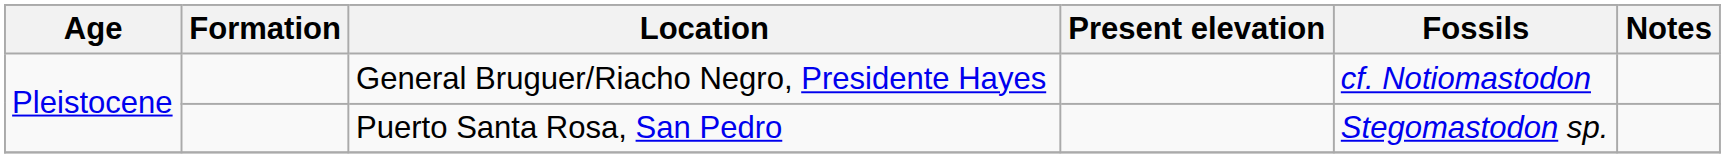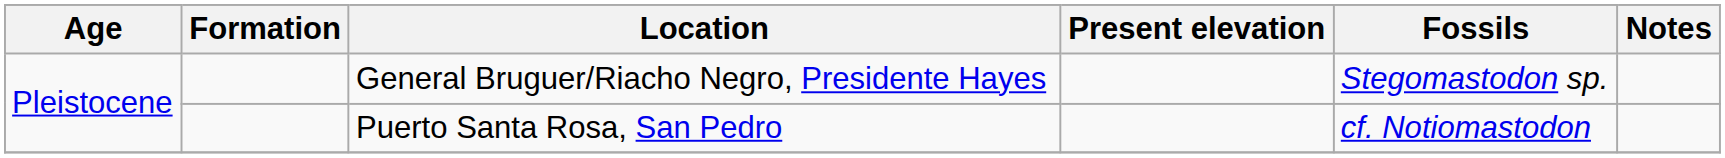(1466, 78) cf. Notiomastodon -> (1475, 78) Stegomastodon sp.
(1475, 127) Stegomastodon sp. -> (1466, 127) cf. Notiomastodon
